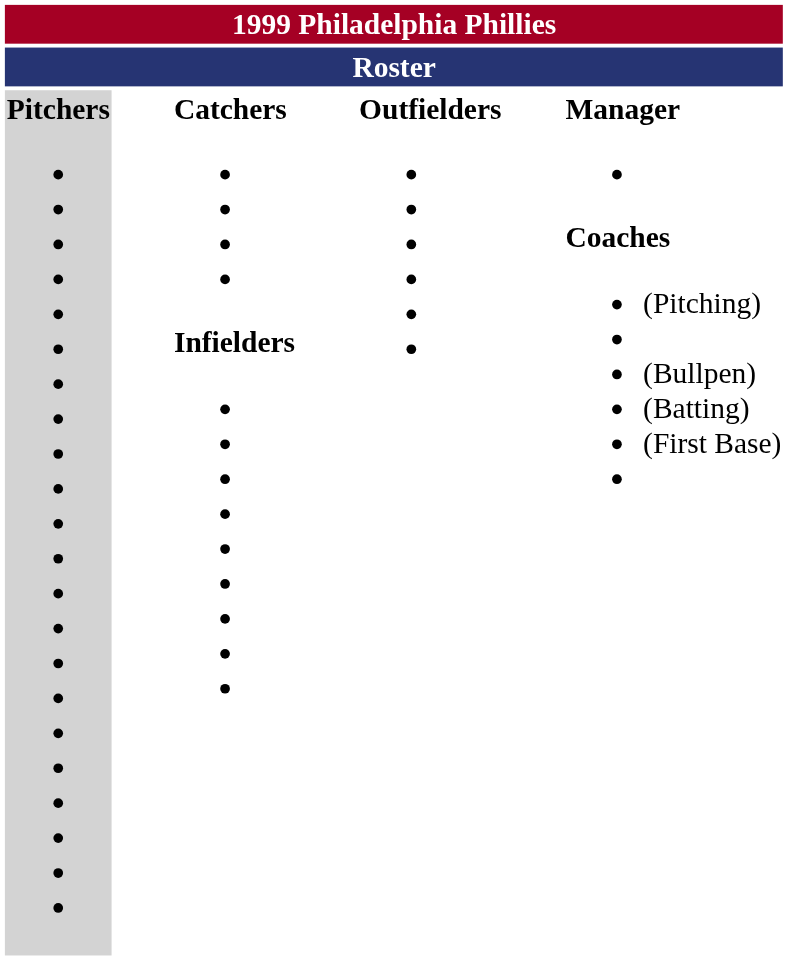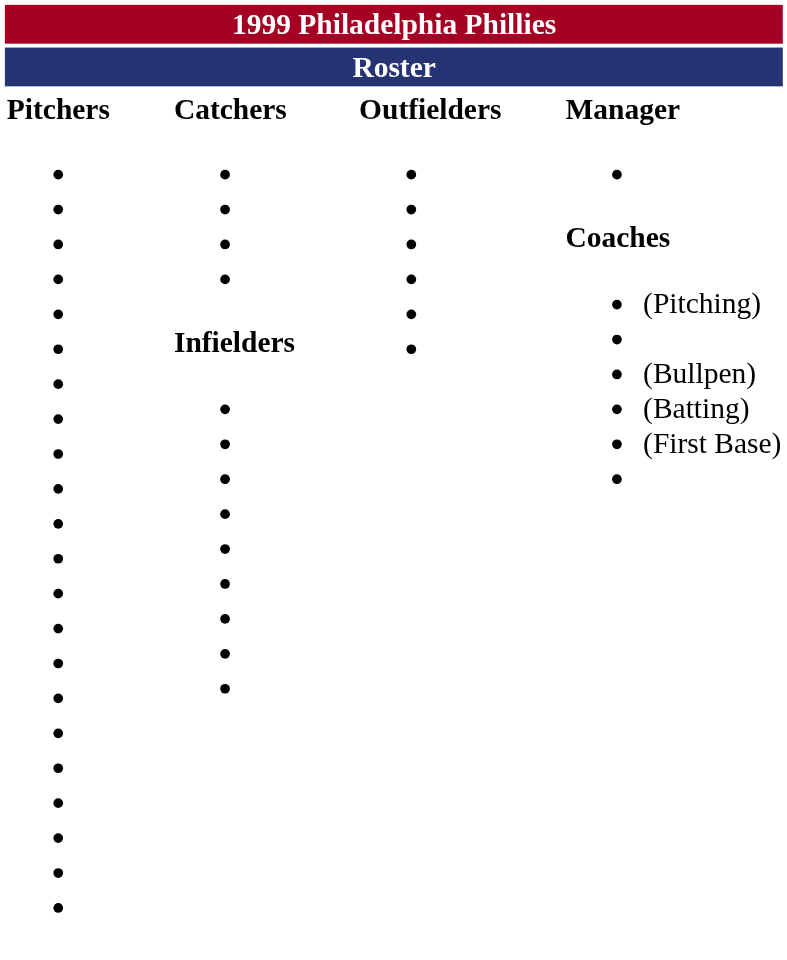(58, 508) lightgrey background -> (58, 508) no background
